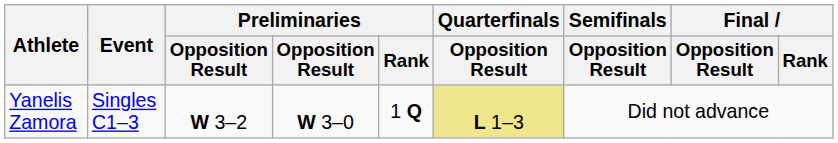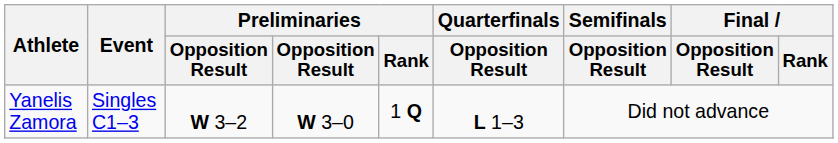(499, 123) khaki background -> (499, 123) no background
